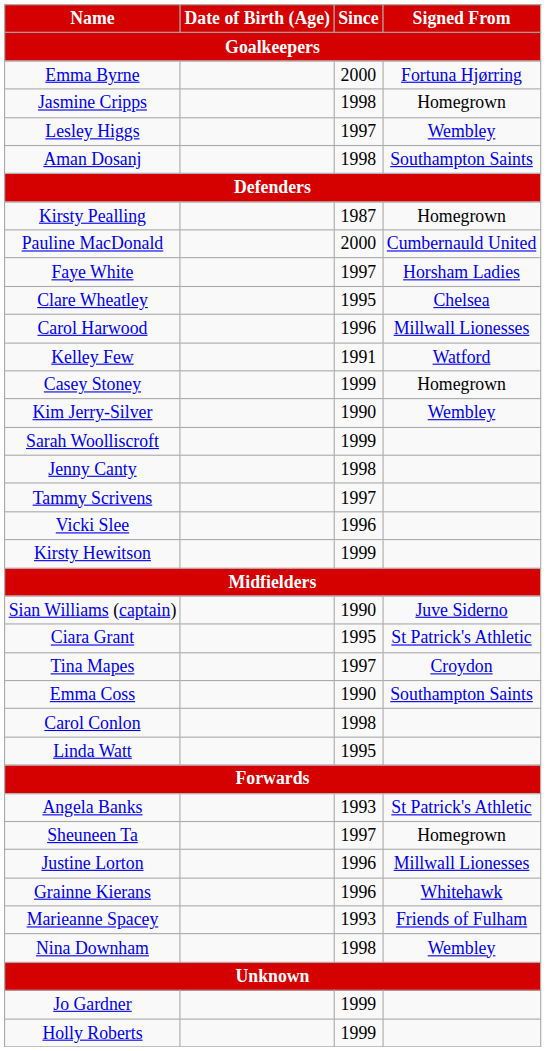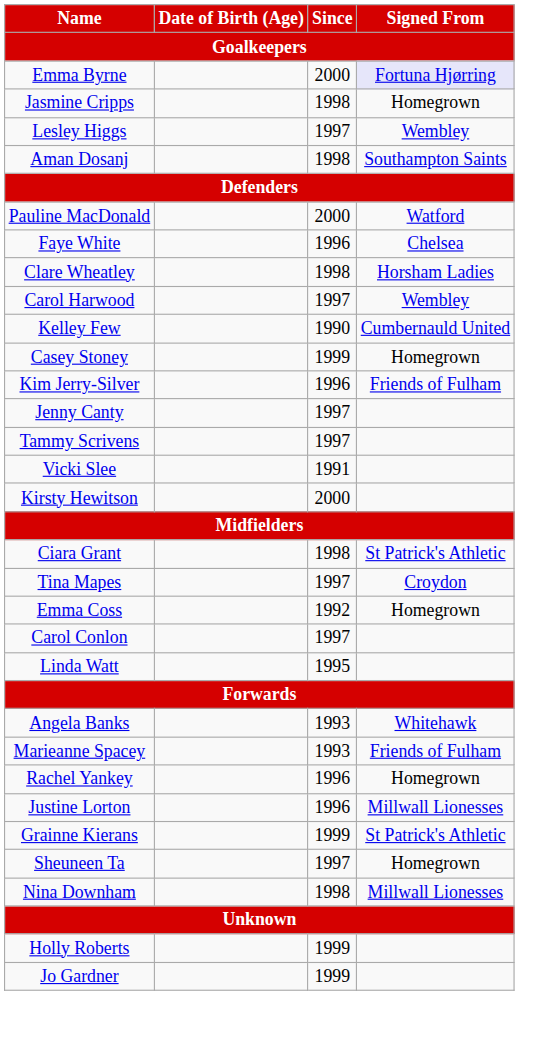(462, 74) no background -> (435, 74) lavender background
- row: (92, 215)
(462, 243) Cumbernauld United -> (435, 215) Watford
(358, 272) 1997 -> (332, 243) 1996
(462, 272) Horsham Ladies -> (435, 243) Chelsea
(358, 300) 1995 -> (332, 272) 1998
(462, 300) Chelsea -> (435, 272) Horsham Ladies
(358, 328) 1996 -> (332, 300) 1997
(462, 328) Millwall Lionesses -> (435, 300) Wembley
(358, 356) 1991 -> (332, 328) 1990
(462, 356) Watford -> (435, 328) Cumbernauld United
(358, 412) 1990 -> (332, 384) 1996
(462, 412) Wembley -> (435, 384) Friends of Fulham
- row: (92, 441)
(358, 469) 1998 -> (332, 412) 1997
(358, 525) 1996 -> (332, 469) 1991
(358, 553) 1999 -> (332, 497) 2000
- row: (92, 610)
(358, 638) 1995 -> (332, 553) 1998
(358, 694) 1990 -> (332, 610) 1992
(462, 694) Southampton Saints -> (435, 610) Homegrown
(358, 722) 1998 -> (332, 638) 1997
(462, 807) St Patrick's Athletic -> (435, 722) Whitehawk
rows swapped: (92, 919) <-> (92, 835)
+ row: (79, 779)
(358, 891) 1996 -> (332, 835) 1999
(462, 891) Whitehawk -> (435, 835) St Patrick's Athletic
(462, 948) Wembley -> (435, 891) Millwall Lionesses
rows swapped: (92, 1004) <-> (92, 1032)
